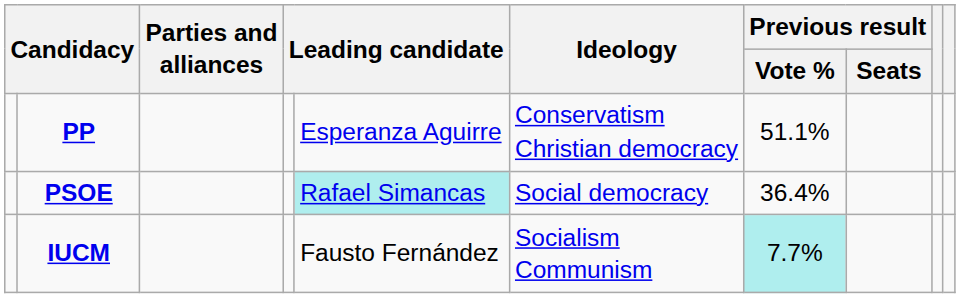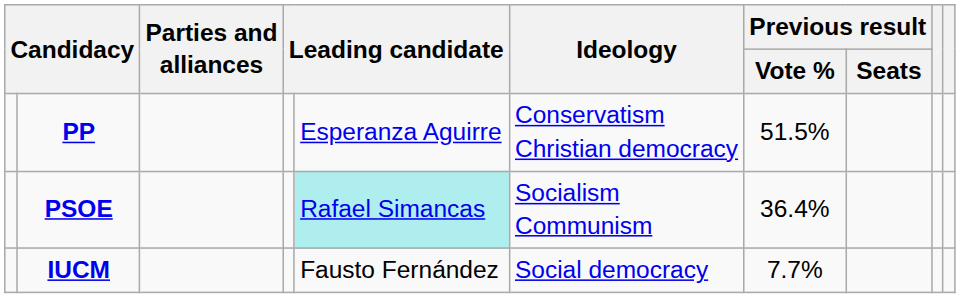(795, 132) 51.1% -> (795, 132) 51.5%
(612, 192) Social democracy -> (584, 209) Socialism Communism
(584, 253) Socialism Communism -> (612, 270) Social democracy
(795, 253) paleturquoise background -> (795, 270) no background
